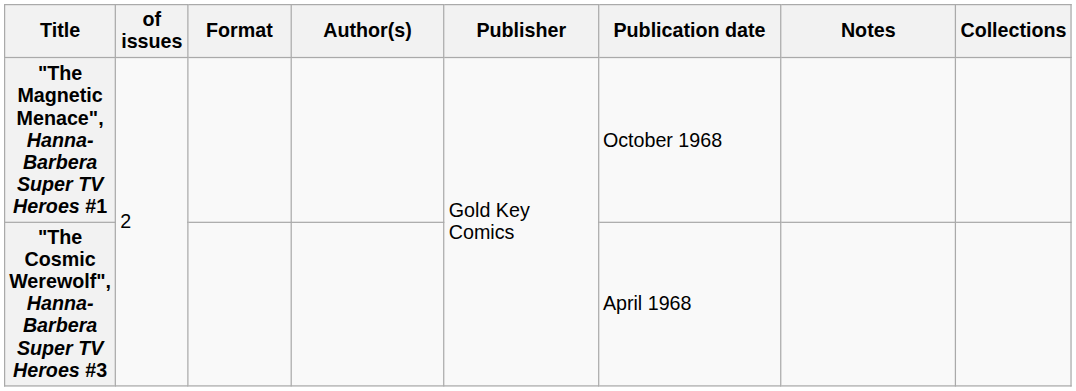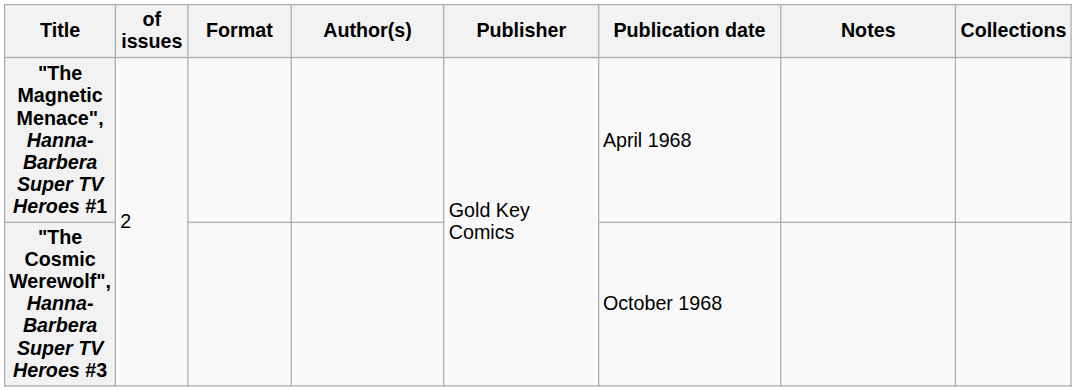(663, 139) October 1968 -> (647, 139) April 1968
(647, 303) April 1968 -> (663, 303) October 1968
